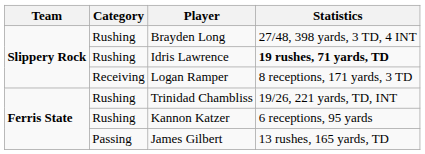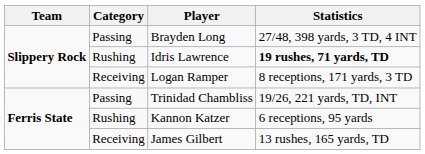(114, 36) Rushing -> (112, 36) Passing
(114, 97) Rushing -> (112, 97) Passing
(112, 139) Passing -> (118, 139) Receiving
